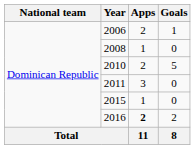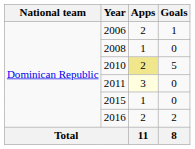(143, 65) no background -> (143, 65) khaki background
(143, 83) no background -> (143, 83) lightyellow background
(143, 118) bold -> (143, 118) normal
